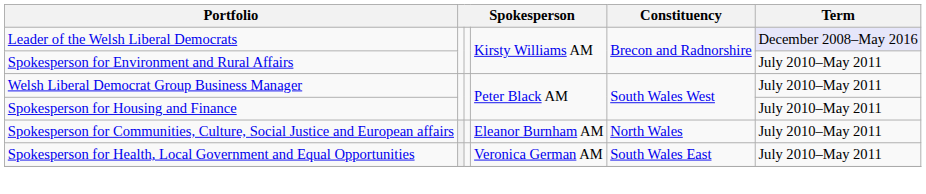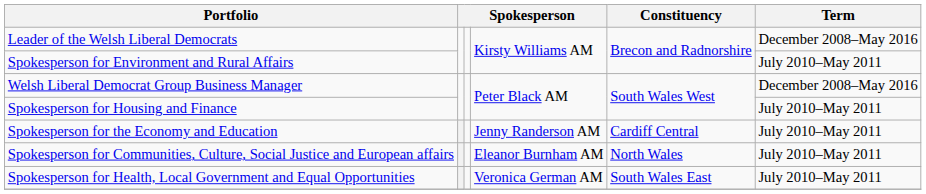(838, 39) lavender background -> (838, 39) no background
(820, 85) July 2010–May 2011 -> (838, 85) December 2008–May 2016
+ row: (143, 131)
